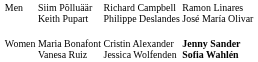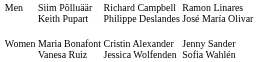(211, 49) bold -> (209, 49) normal
